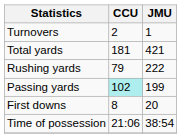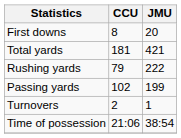rows swapped: (36, 105) <-> (33, 32)
(121, 87) paleturquoise background -> (121, 87) no background
